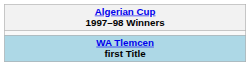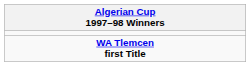(125, 48) lightblue background -> (125, 48) no background
